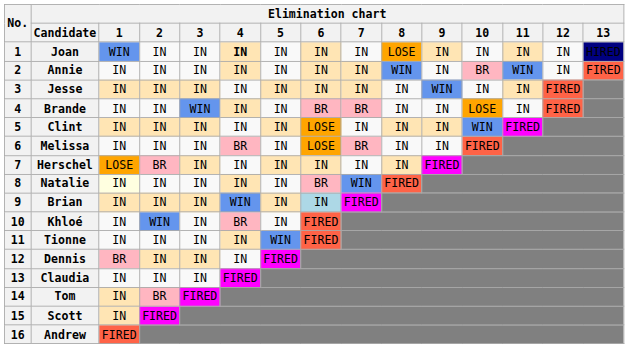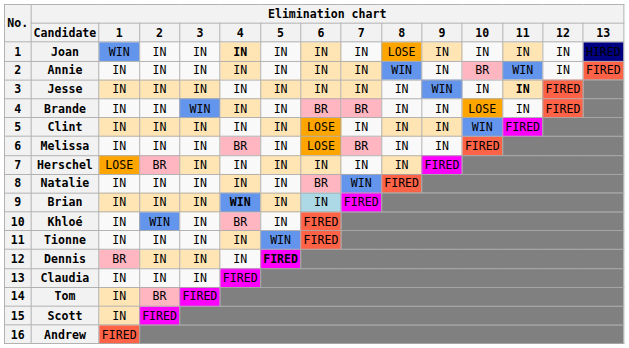(523, 89) normal -> (523, 89) bold
(119, 184) lightyellow background -> (119, 184) no background
(240, 202) normal -> (240, 202) bold
(281, 259) normal -> (281, 259) bold
